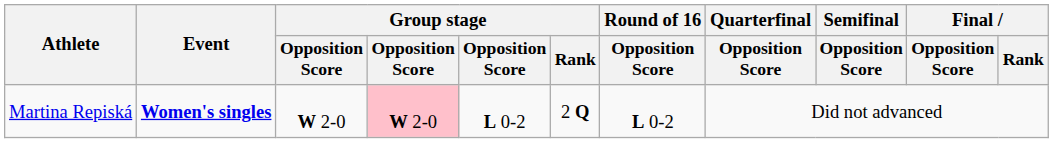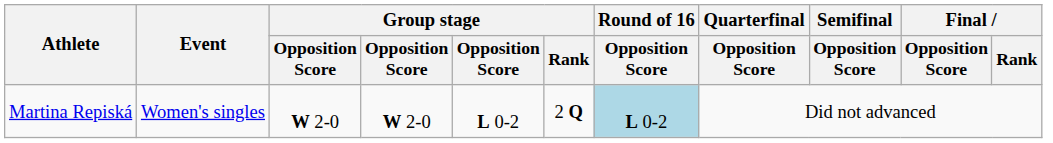(206, 111) bold -> (203, 111) normal
(413, 122) pink background -> (407, 122) no background
(653, 122) no background -> (646, 122) lightblue background
